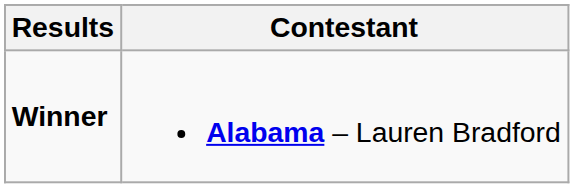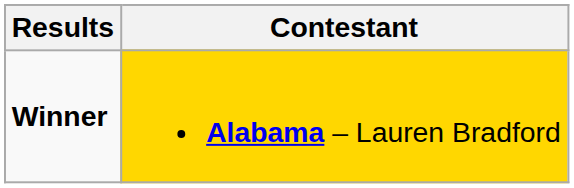(344, 132) no background -> (344, 132) gold background
